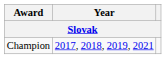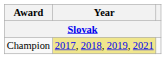(104, 45) no background -> (104, 45) khaki background
